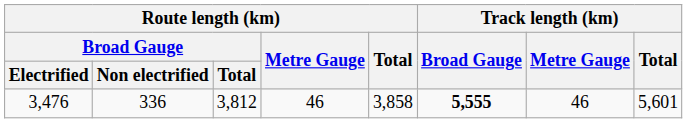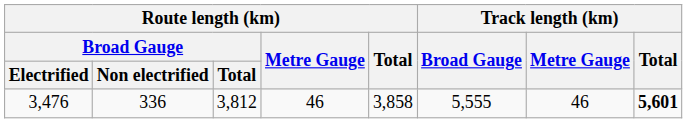(472, 103) bold -> (472, 103) normal
(658, 103) normal -> (658, 103) bold
